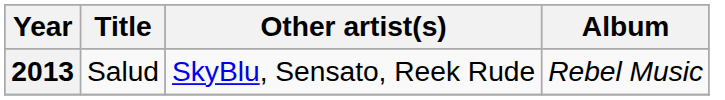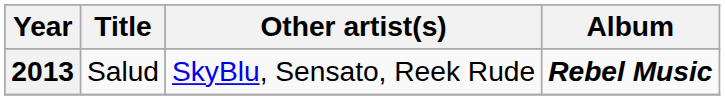(626, 71) normal -> (630, 71) bold
